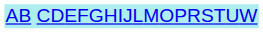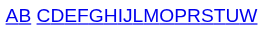(132, 16) paleturquoise background -> (132, 16) no background
